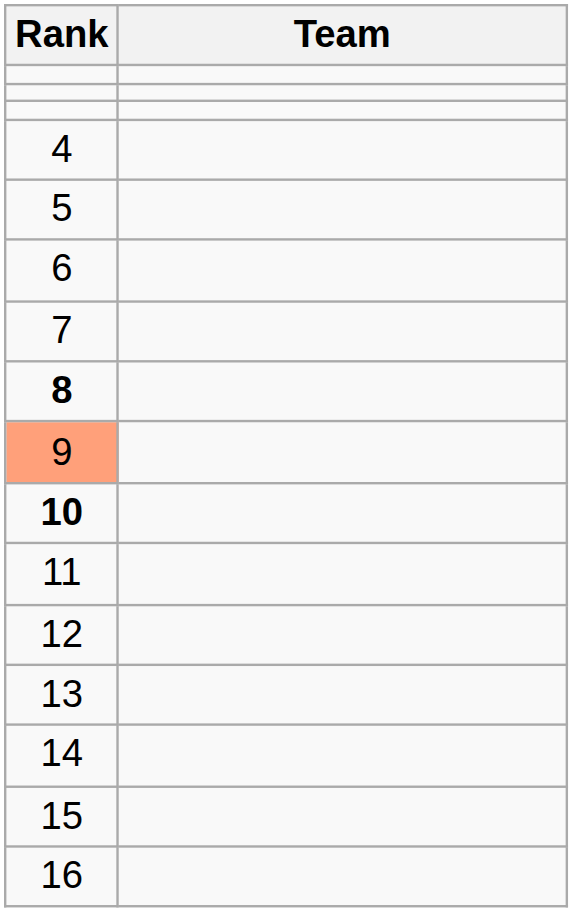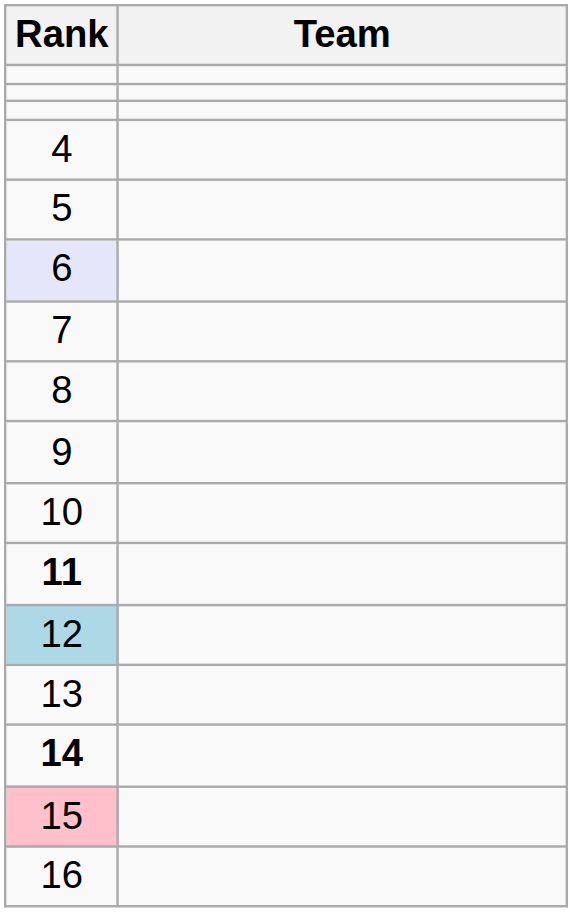(62, 269) no background -> (62, 269) lavender background
(62, 390) bold -> (62, 390) normal
(62, 451) lightsalmon background -> (62, 451) no background
(62, 512) bold -> (62, 512) normal
(62, 572) normal -> (62, 572) bold
(62, 633) no background -> (62, 633) lightblue background
(62, 754) normal -> (62, 754) bold
(62, 815) no background -> (62, 815) pink background
